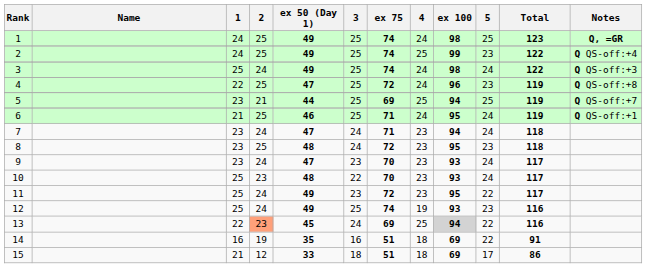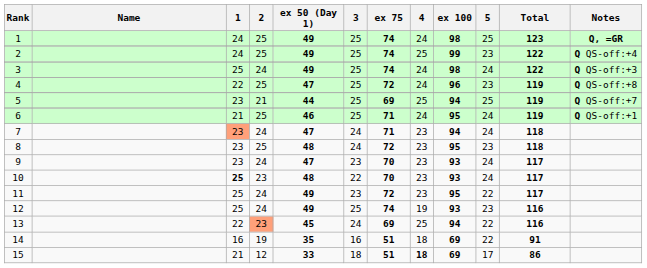(238, 131) no background -> (238, 131) lightsalmon background
(238, 178) normal -> (238, 178) bold
(455, 224) lightgrey background -> (455, 224) no background
(422, 255) normal -> (422, 255) bold
